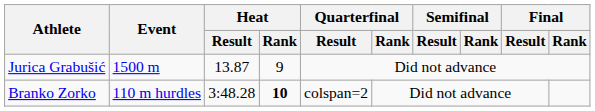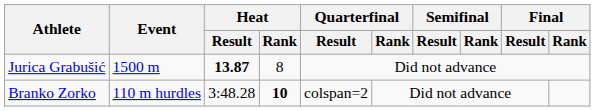(232, 67) normal -> (232, 67) bold
(280, 67) 9 -> (280, 67) 8
